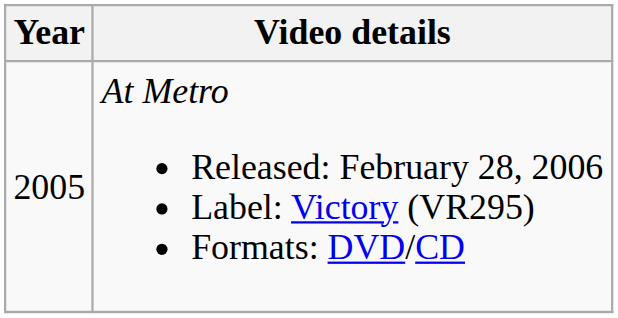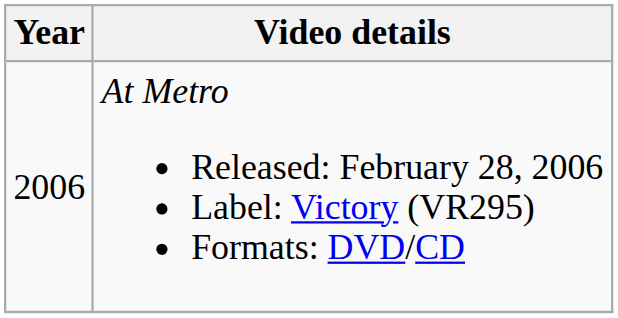(49, 186) 2005 -> (49, 186) 2006
